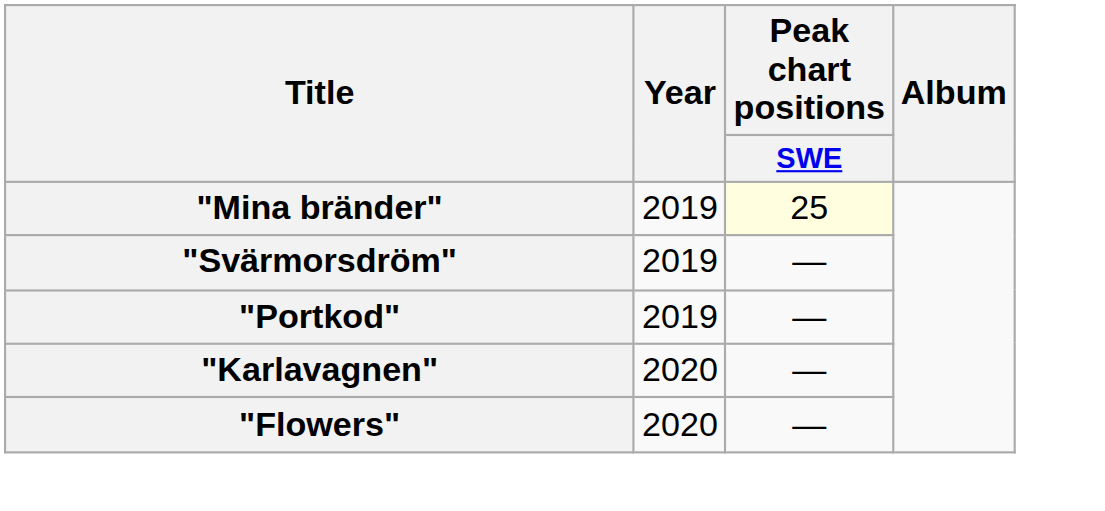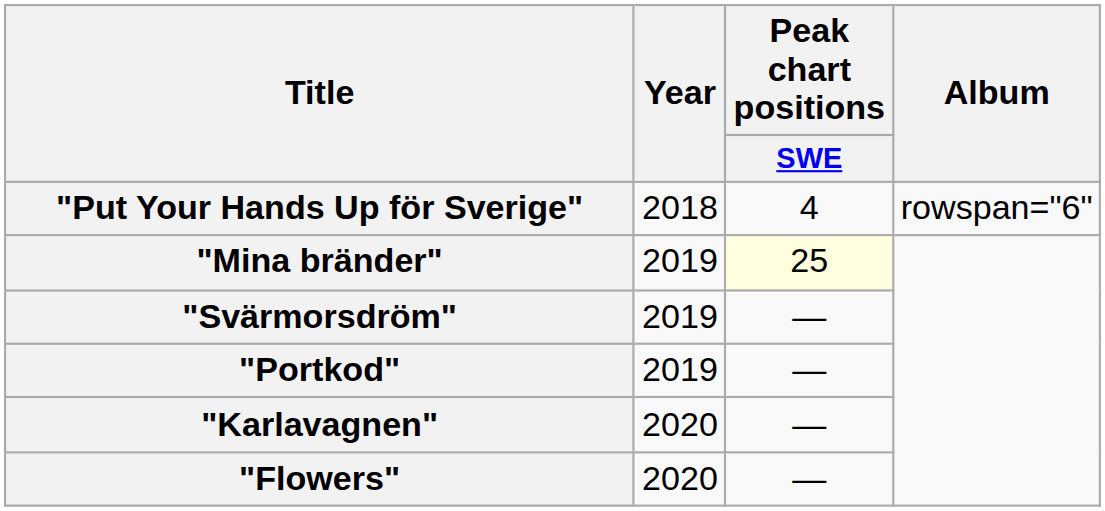+ row: (320, 207)
